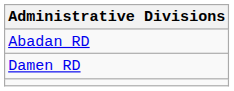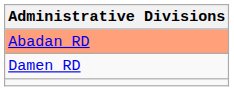(49, 41) no background -> (49, 41) lightsalmon background
